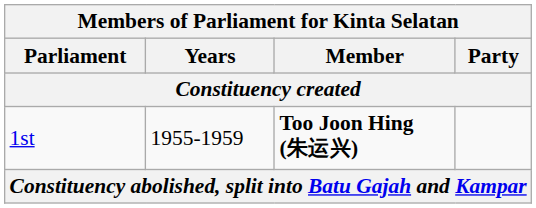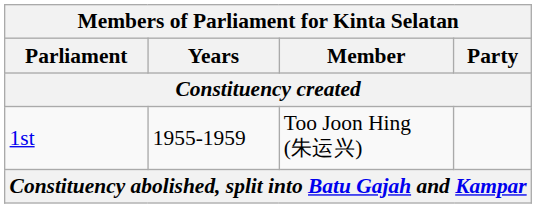(346, 136) bold -> (347, 136) normal
